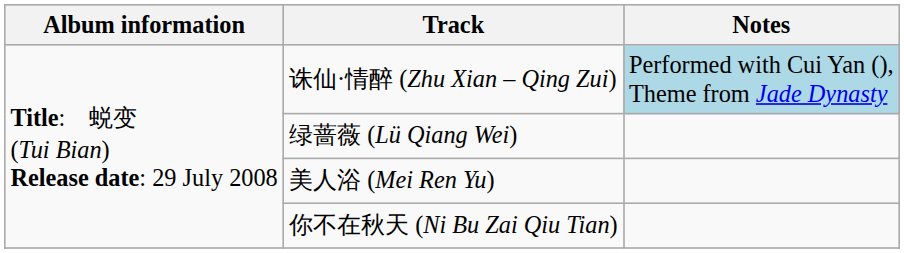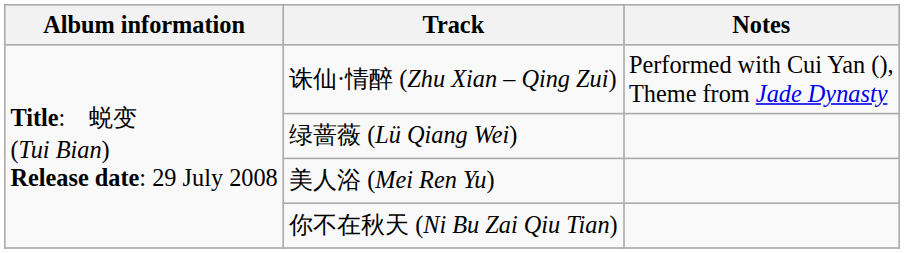(761, 79) lightblue background -> (761, 79) no background
